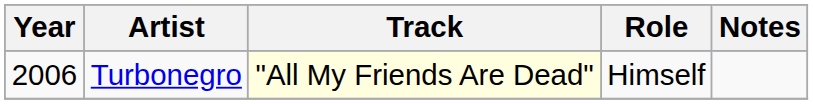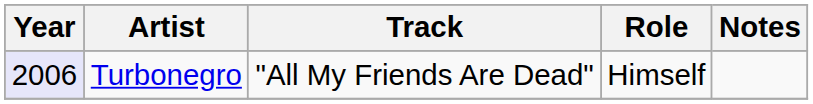(44, 74) no background -> (44, 74) lavender background
(425, 74) lightyellow background -> (425, 74) no background
